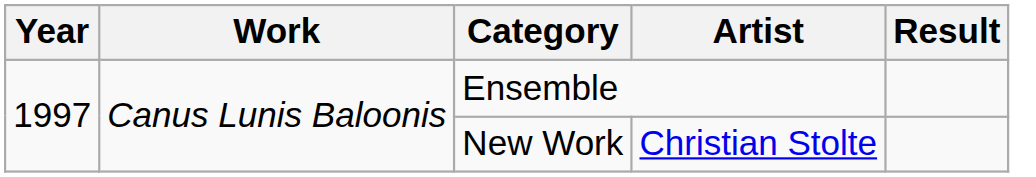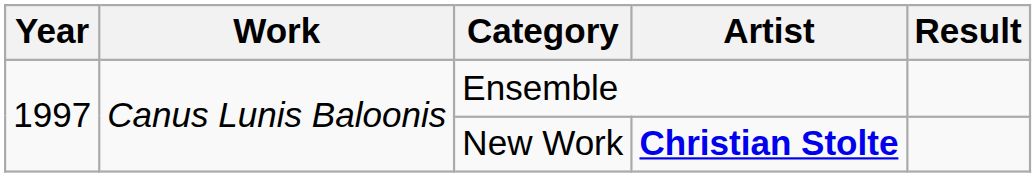(758, 143) normal -> (769, 143) bold
